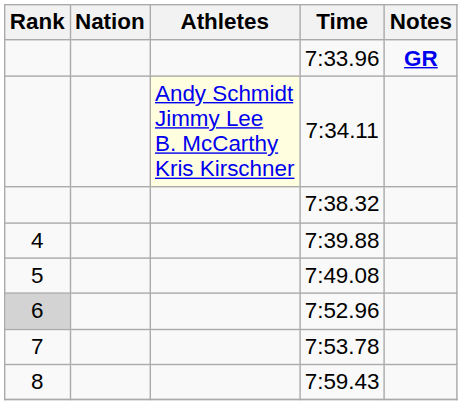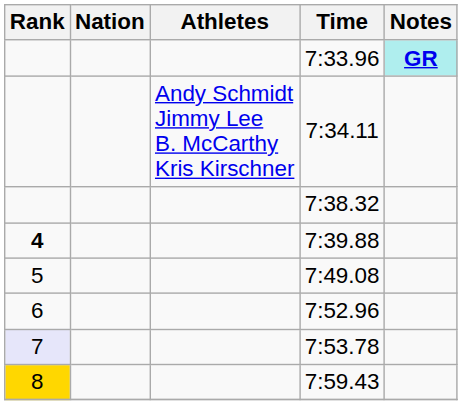(421, 57) no background -> (421, 57) paleturquoise background
(225, 131) lightyellow background -> (225, 131) no background
(37, 239) normal -> (37, 239) bold
(37, 311) lightgrey background -> (37, 311) no background
(37, 346) no background -> (37, 346) lavender background
(37, 382) no background -> (37, 382) gold background
